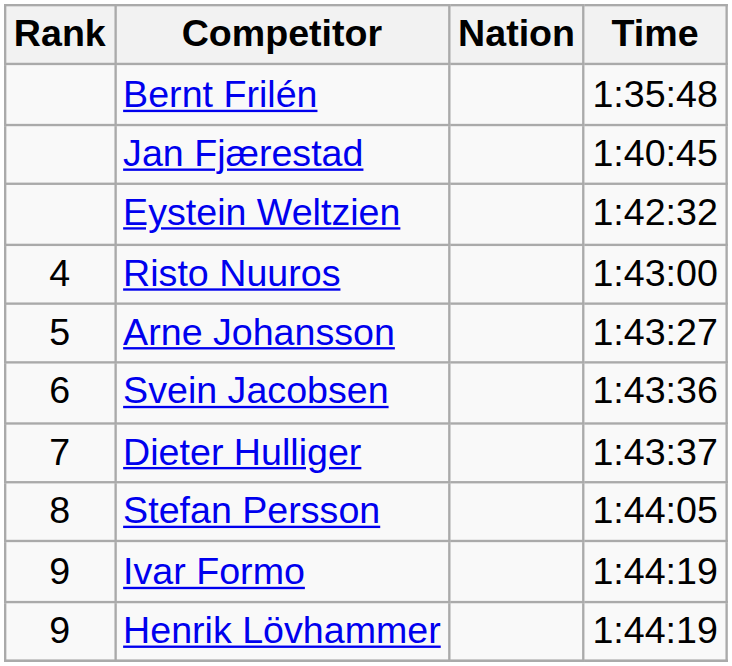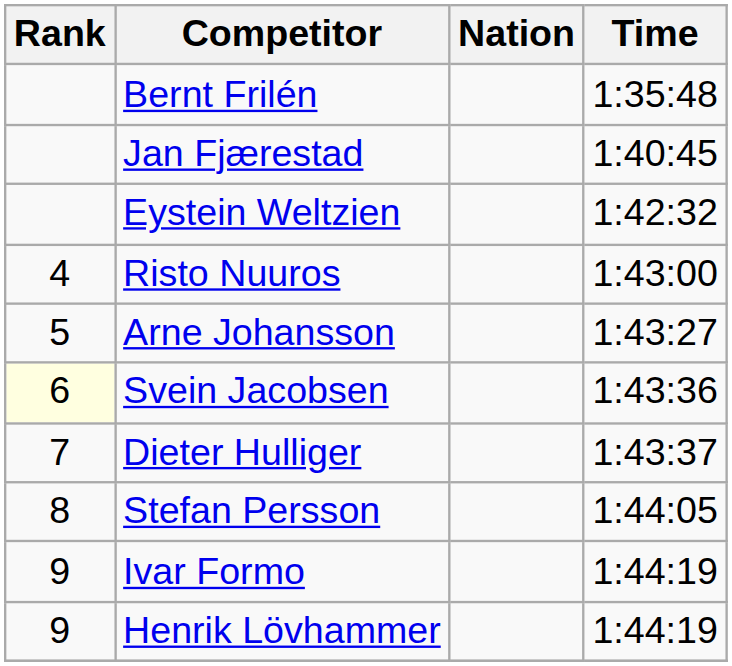(60, 392) no background -> (60, 392) lightyellow background
